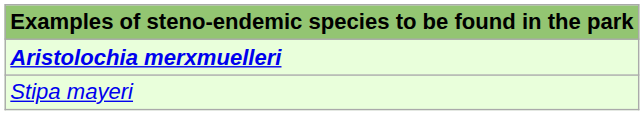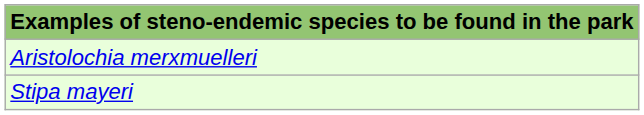(146, 57) bold -> (134, 57) normal
